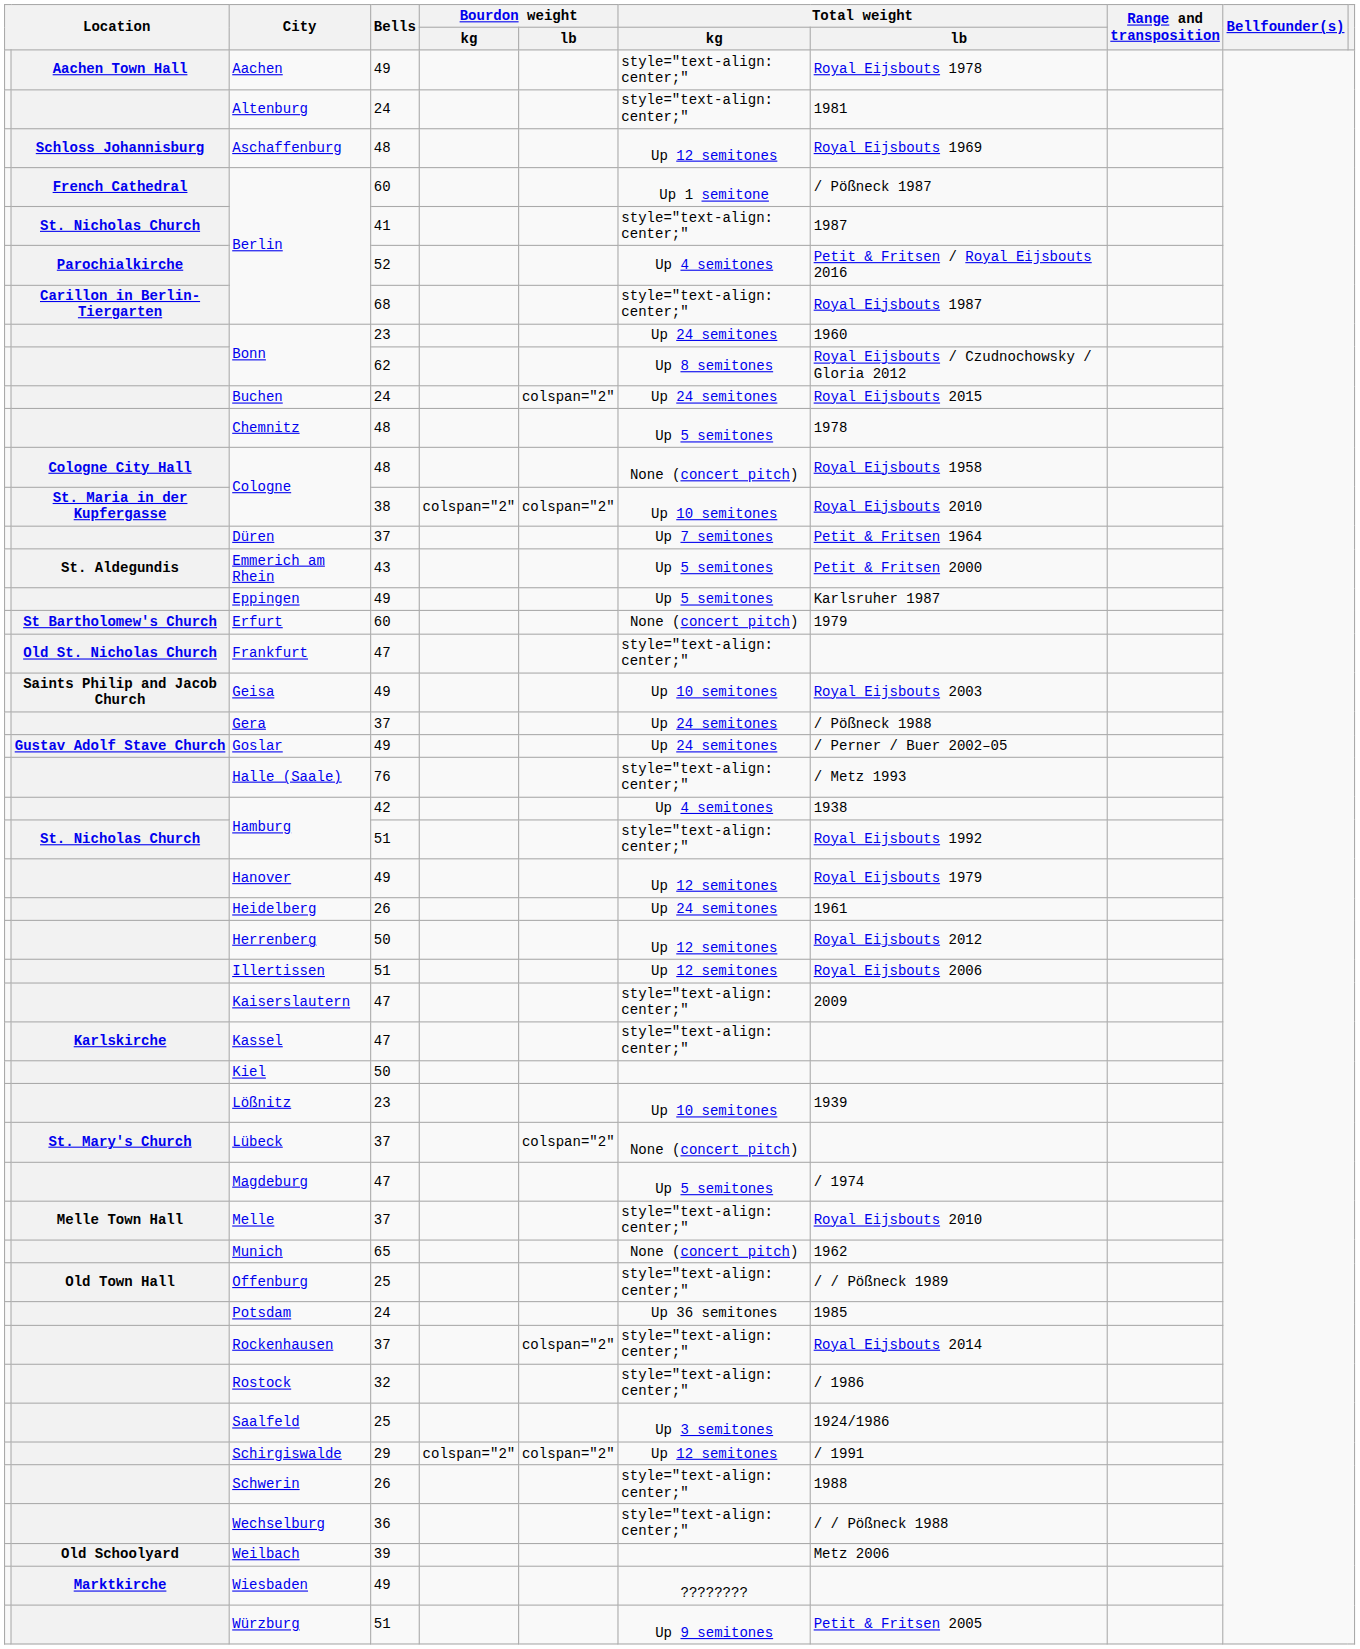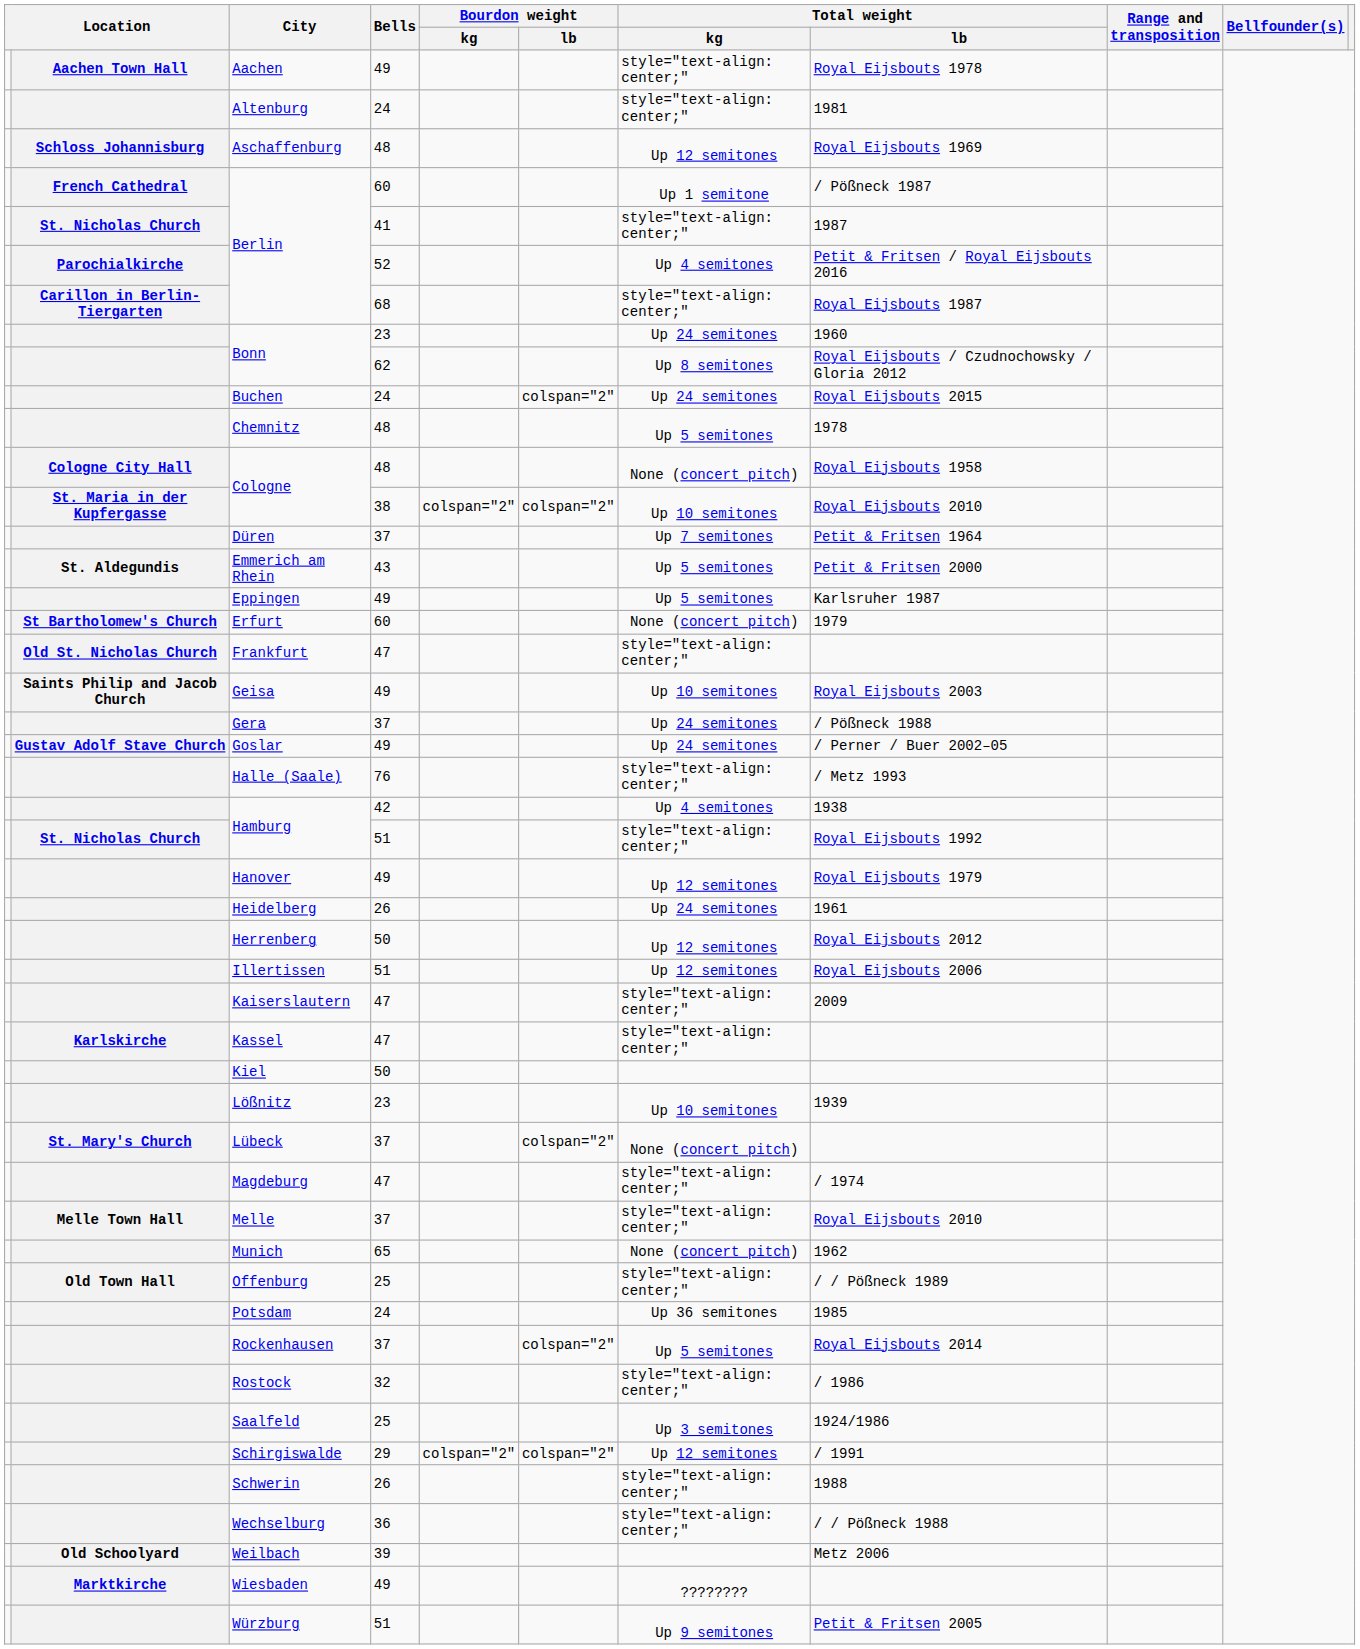(714, 1189) Up 5 semitones -> (697, 1181) style="text-align: center;"
(697, 1344) style="text-align: center;" -> (714, 1352) Up 5 semitones
